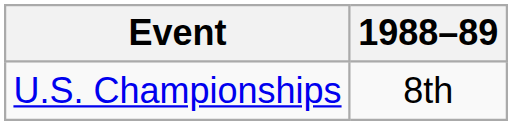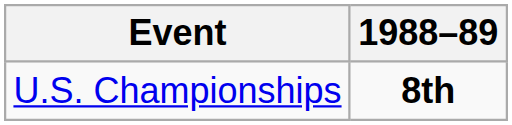(428, 90) normal -> (428, 90) bold
